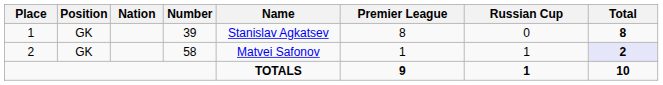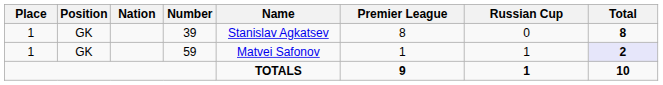(31, 52) 2 -> (31, 52) 1
(190, 52) 58 -> (190, 52) 59
